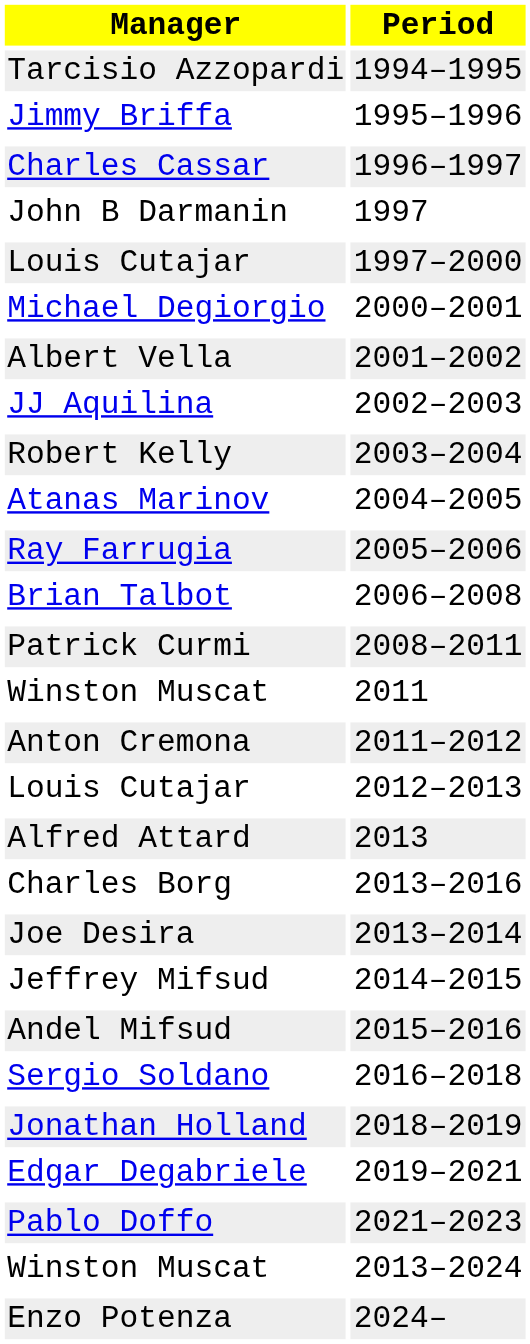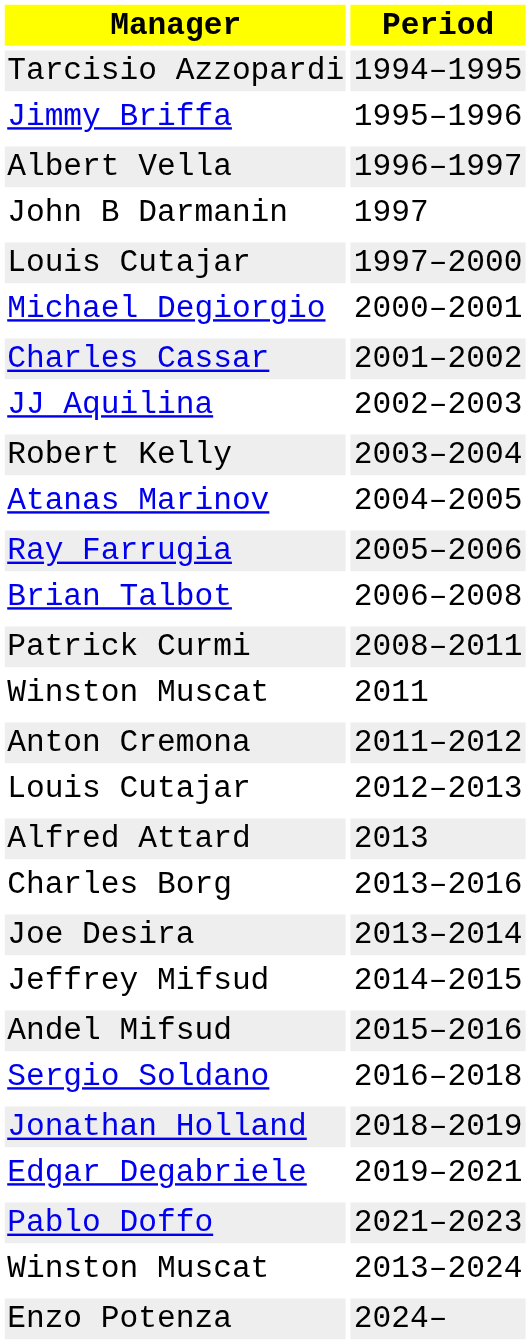(138, 167) Charles Cassar -> (120, 167) Albert Vella
(120, 359) Albert Vella -> (138, 359) Charles Cassar
